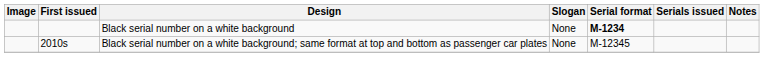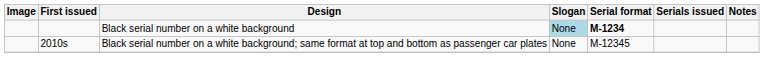(564, 28) no background -> (564, 28) lightblue background
